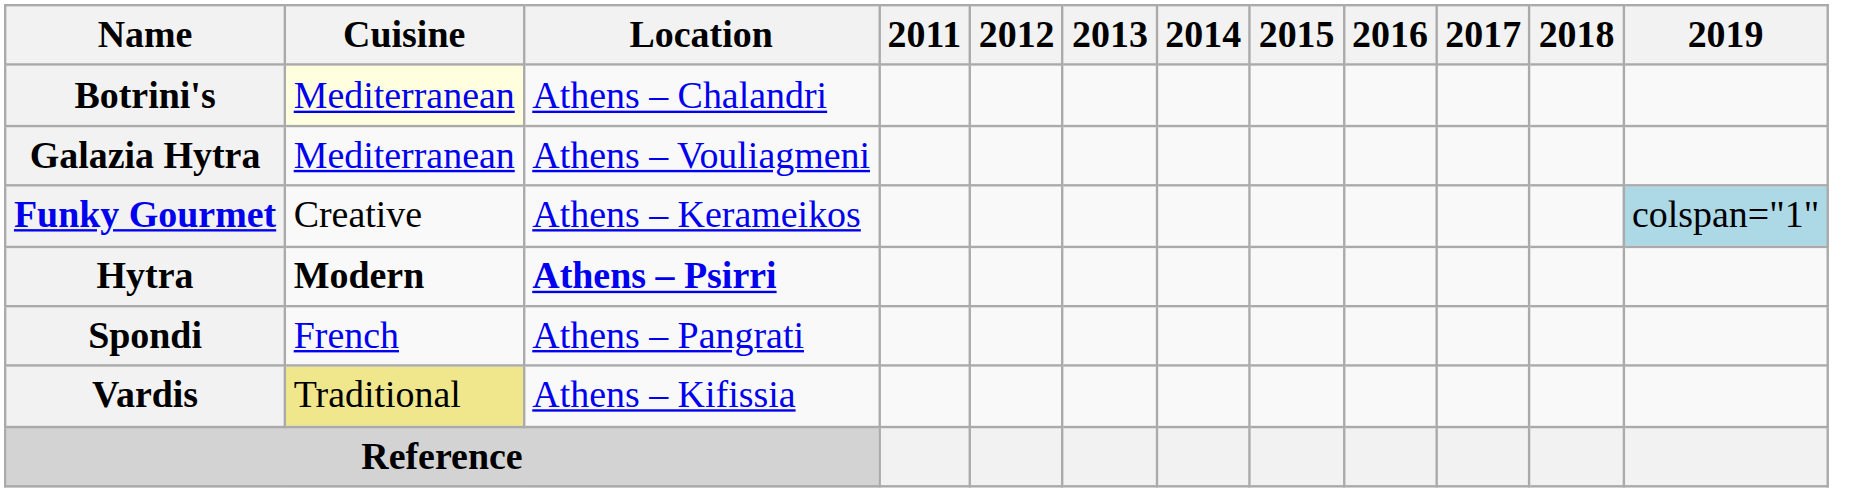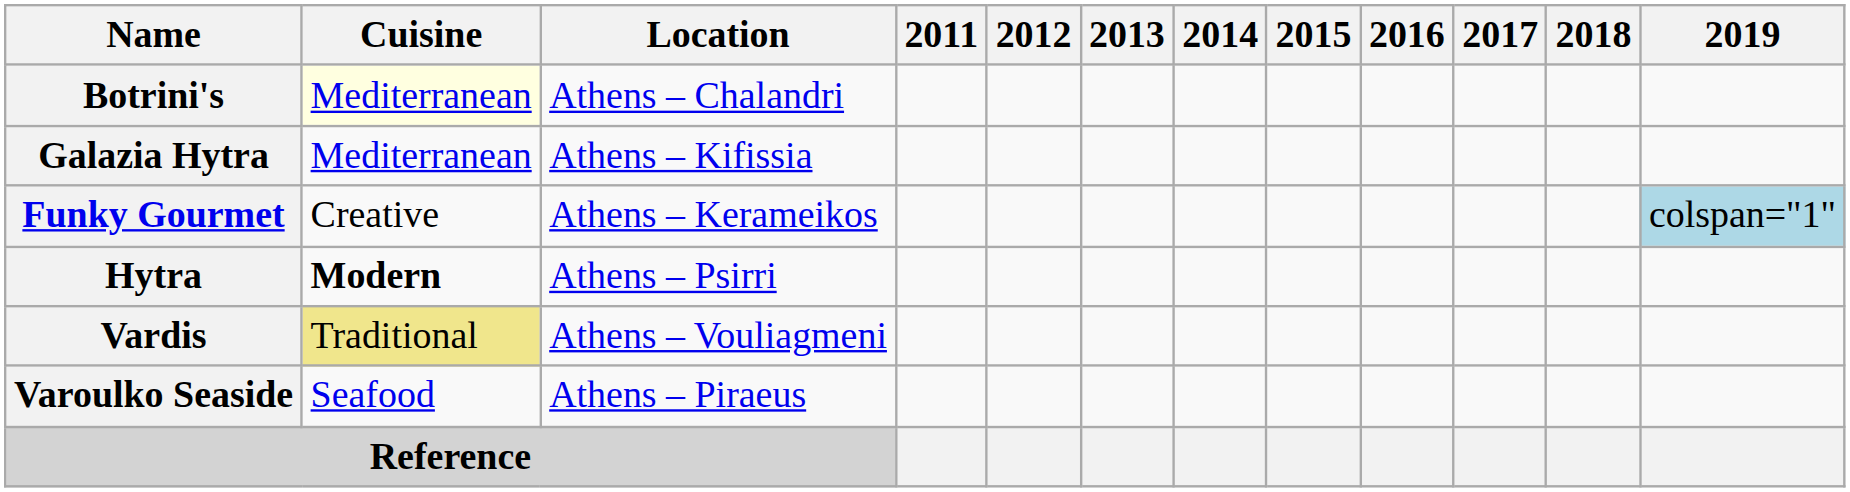(701, 154) Athens – Vouliagmeni -> (681, 154) Athens – Kifissia
(654, 275) bold -> (663, 275) normal
- row: (145, 335)
(664, 395) Athens – Kifissia -> (718, 335) Athens – Vouliagmeni
+ row: (154, 395)
